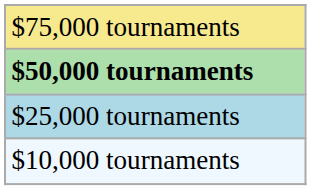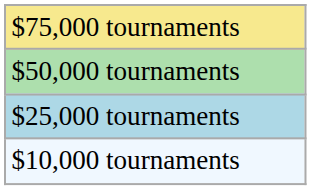(132, 71) bold -> (126, 71) normal
